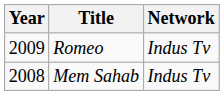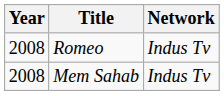(27, 47) 2009 -> (27, 47) 2008
